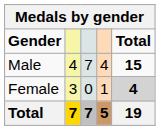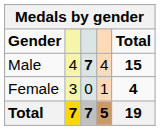(89, 65) normal -> (89, 65) bold
(133, 89) lightgrey background -> (133, 89) no background
